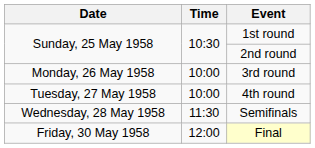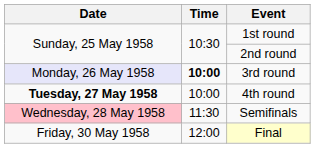(93, 73) no background -> (93, 73) lavender background
(204, 73) normal -> (204, 73) bold
(93, 93) normal -> (93, 93) bold
(93, 113) no background -> (93, 113) pink background
